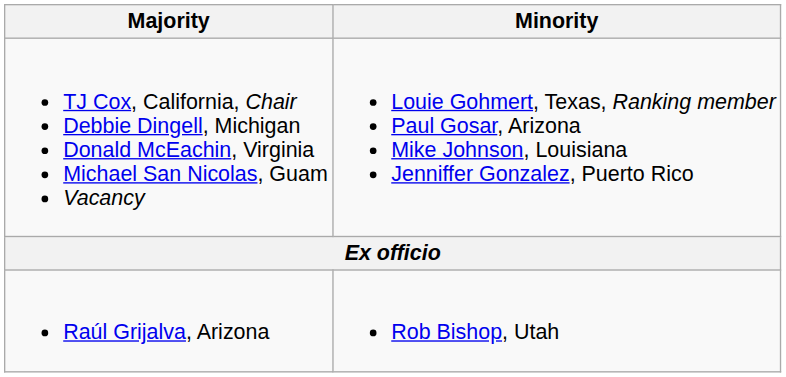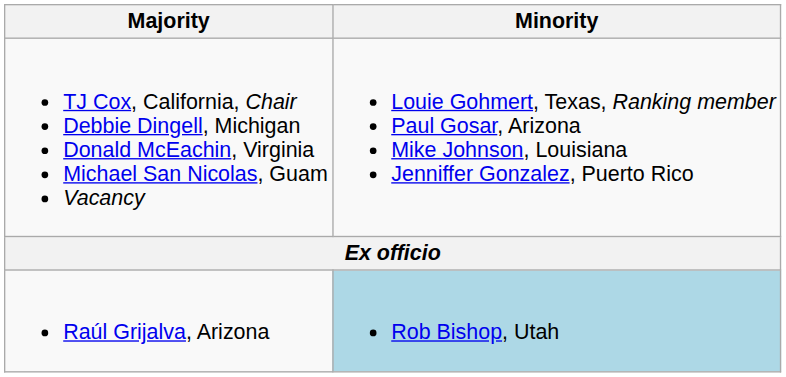(557, 333) no background -> (557, 333) lightblue background
